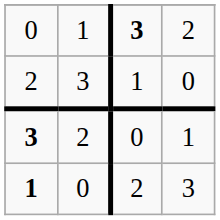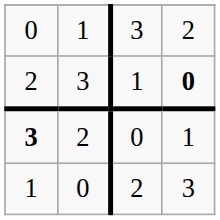(137, 30) bold -> (137, 30) normal
(188, 81) normal -> (188, 81) bold
(31, 188) bold -> (31, 188) normal
